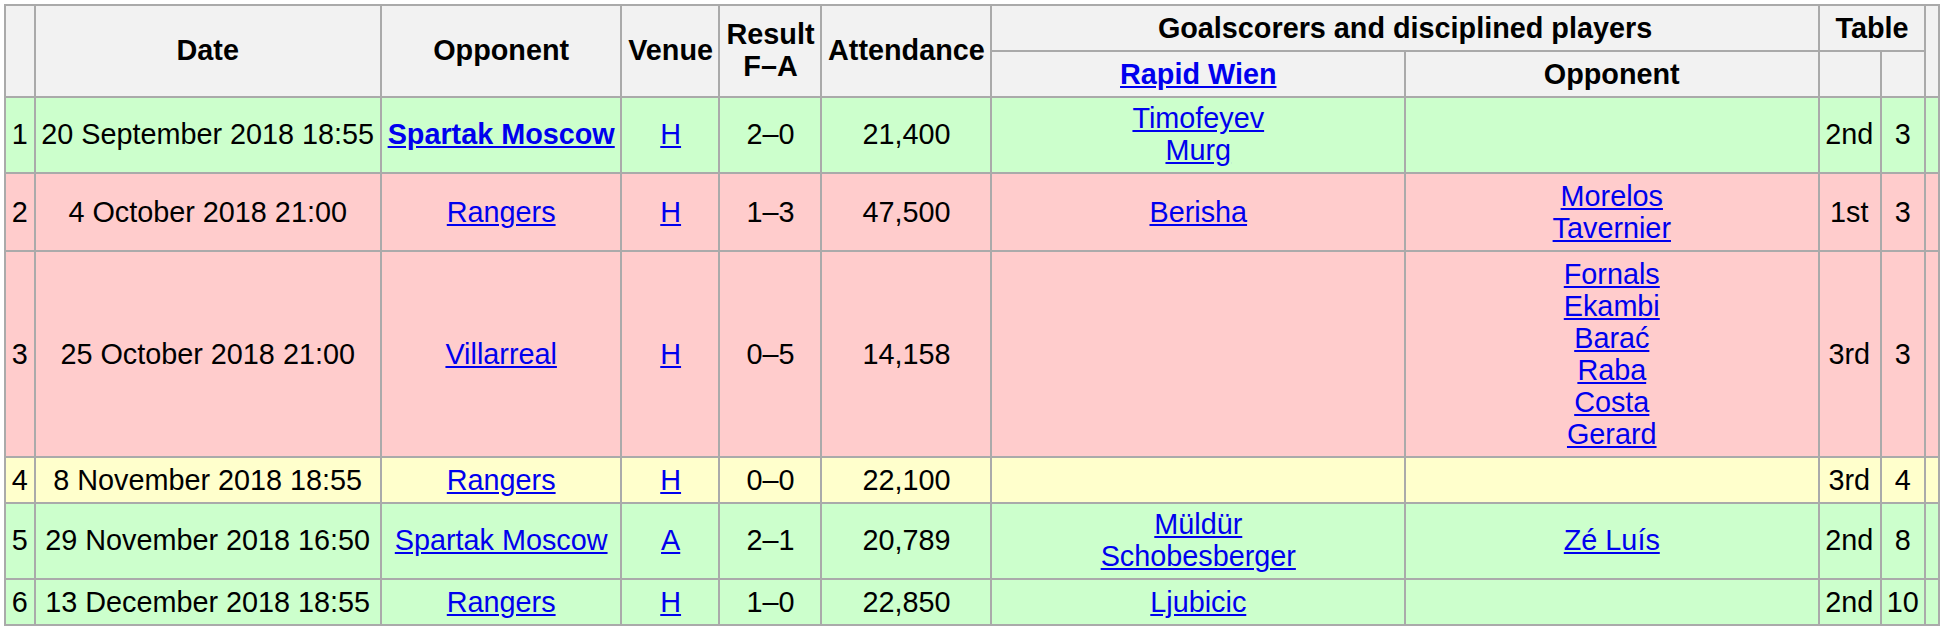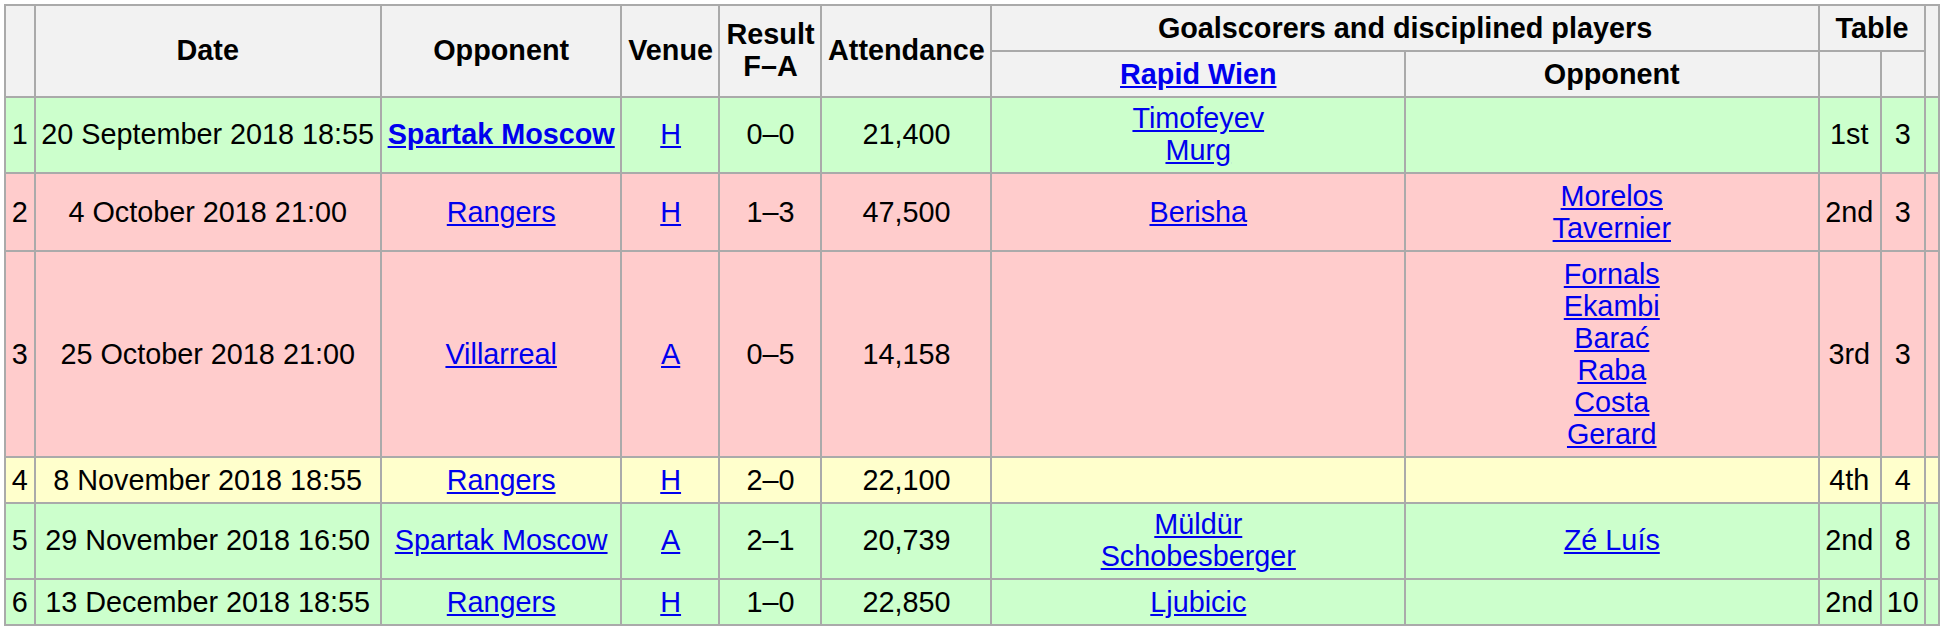(771, 135) 2–0 -> (771, 135) 0–0
(1849, 135) 2nd -> (1849, 135) 1st
(1849, 213) 1st -> (1849, 213) 2nd
(671, 354) H -> (671, 354) A
(771, 480) 0–0 -> (771, 480) 2–0
(1849, 480) 3rd -> (1849, 480) 4th
(906, 541) 20,789 -> (906, 541) 20,739
